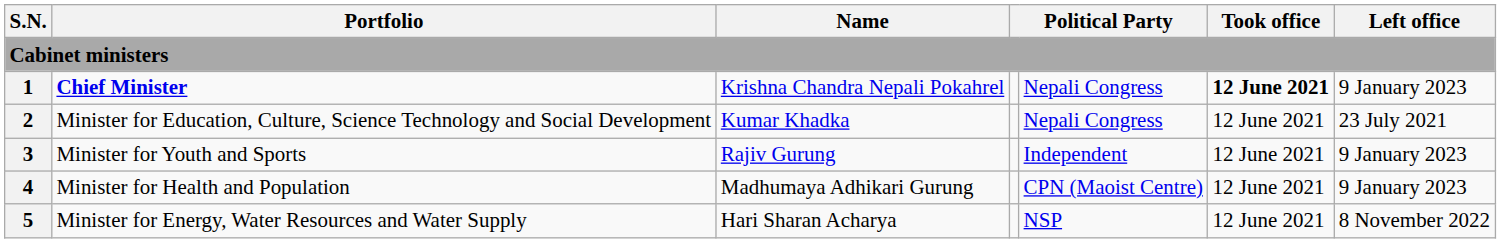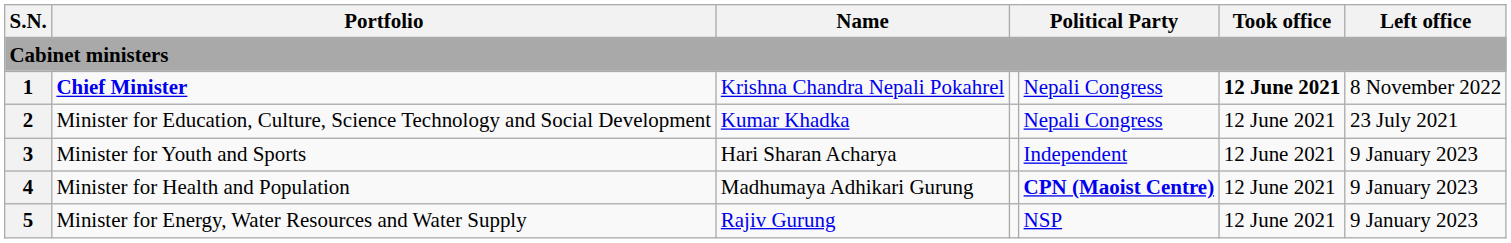(1403, 87) 9 January 2023 -> (1426, 87) 8 November 2022
(778, 154) Rajiv Gurung -> (809, 154) Hari Sharan Acharya
(1113, 187) normal -> (1119, 187) bold
(809, 220) Hari Sharan Acharya -> (778, 220) Rajiv Gurung
(1414, 220) 8 November 2022 -> (1414, 220) 9 January 2023
